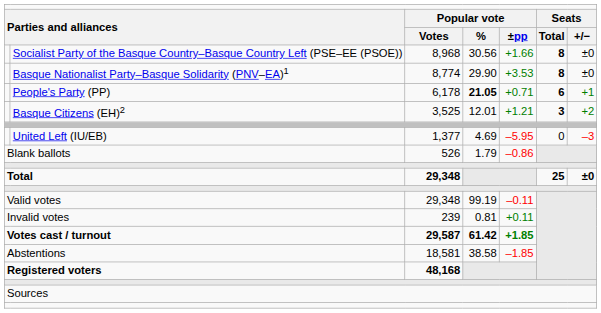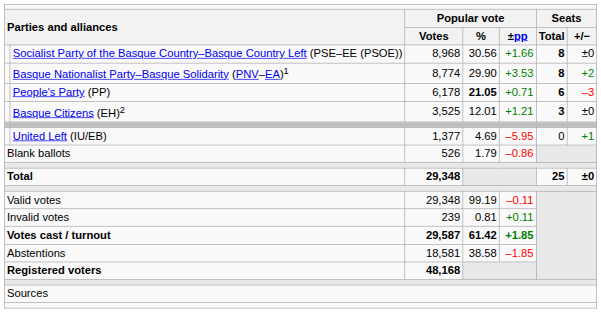(588, 73) ±0 -> (588, 73) +2
(588, 92) +1 -> (588, 92) –3
(588, 111) +2 -> (588, 111) ±0
(588, 136) –3 -> (588, 136) +1
